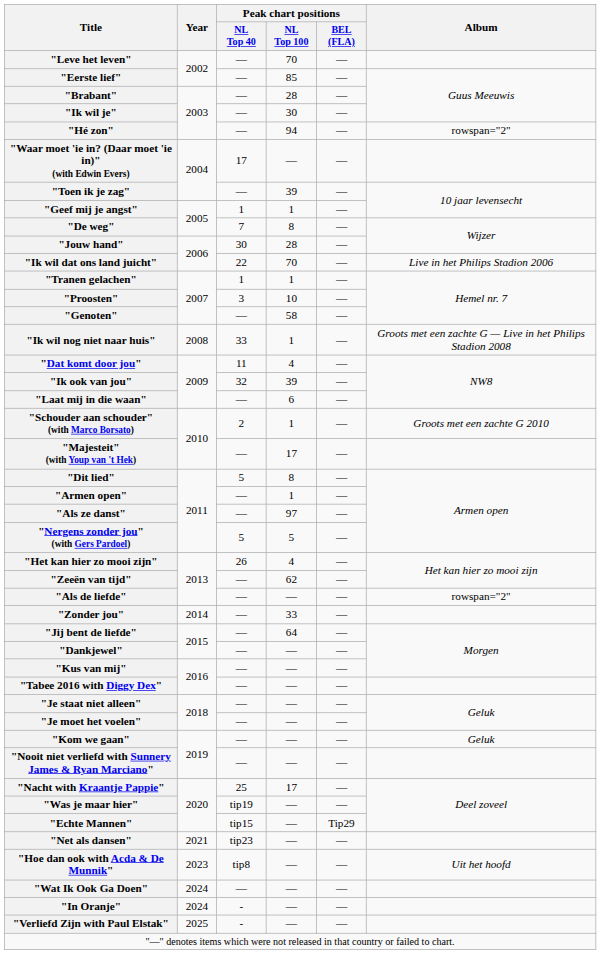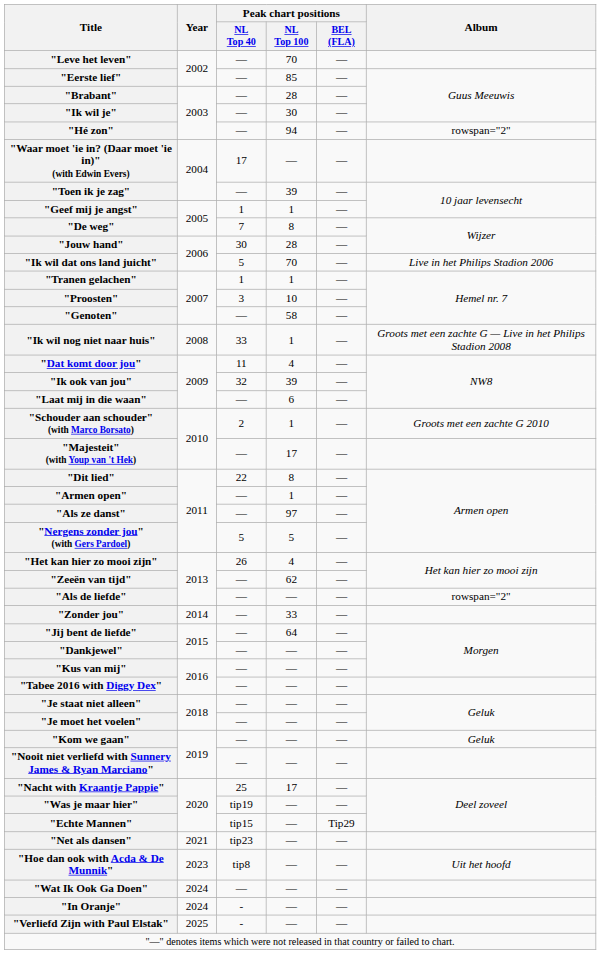(241, 262) 22 -> (241, 262) 5
(241, 477) 5 -> (241, 477) 22
